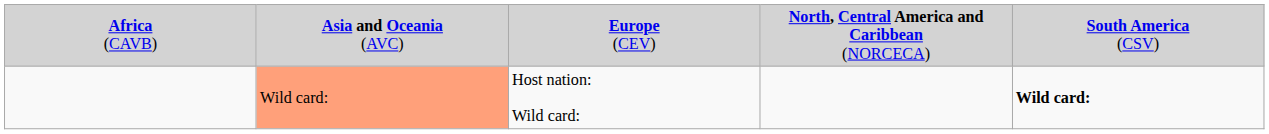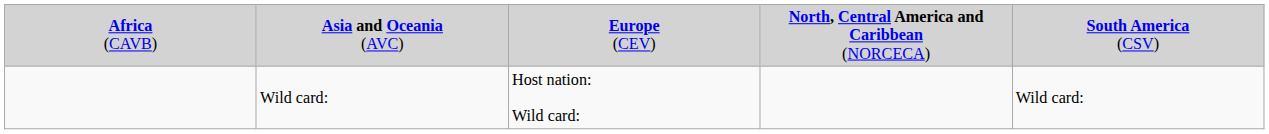(294, 97) lightsalmon background -> (294, 97) no background
(1053, 97) bold -> (1050, 97) normal
